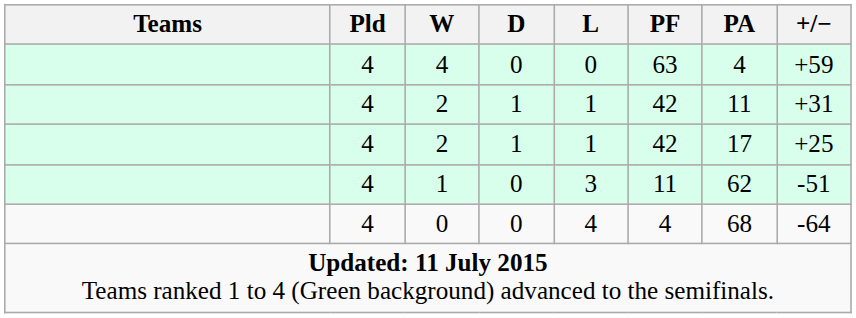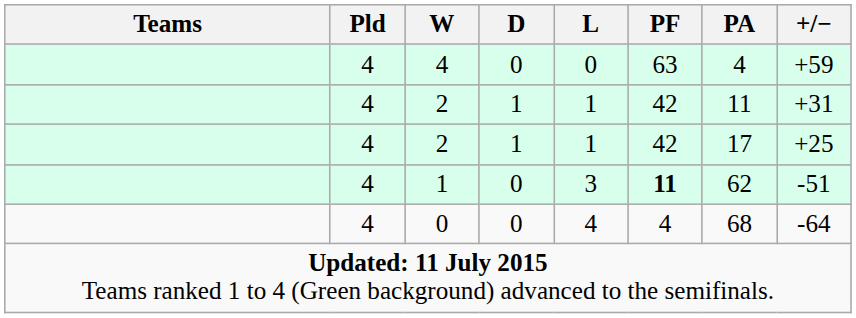(665, 183) normal -> (665, 183) bold
